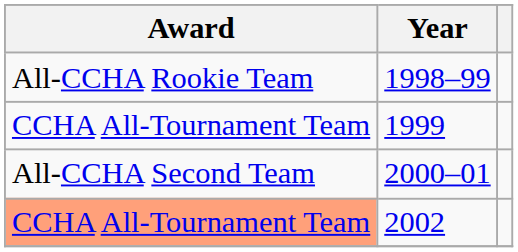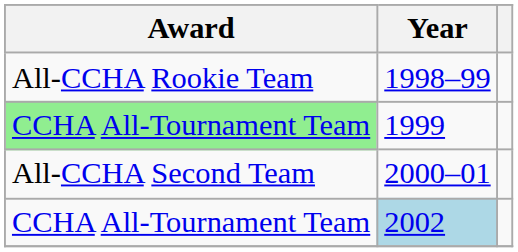(191, 125) no background -> (191, 125) lightgreen background
(191, 221) lightsalmon background -> (191, 221) no background
(415, 221) no background -> (415, 221) lightblue background
